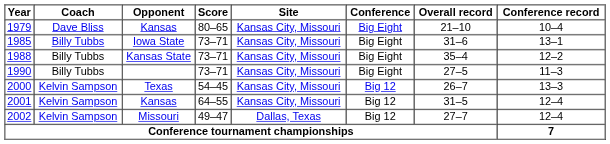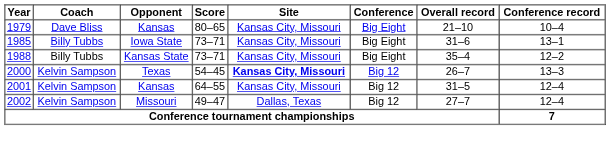- row: (19, 72)
(289, 87) normal -> (289, 72) bold
